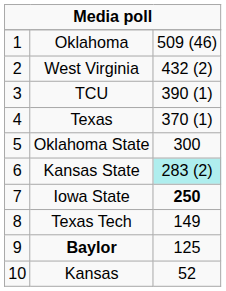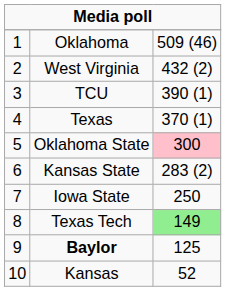(187, 145) no background -> (187, 145) pink background
(187, 171) paleturquoise background -> (187, 171) no background
(187, 196) bold -> (187, 196) normal
(187, 222) no background -> (187, 222) lightgreen background
